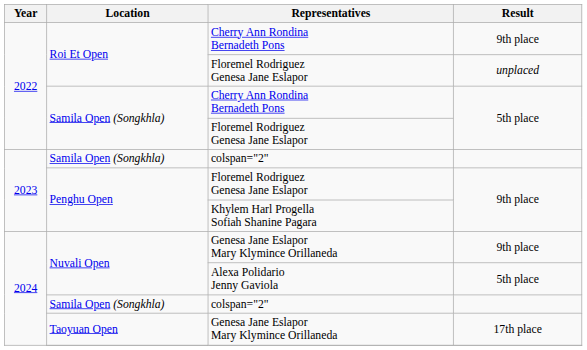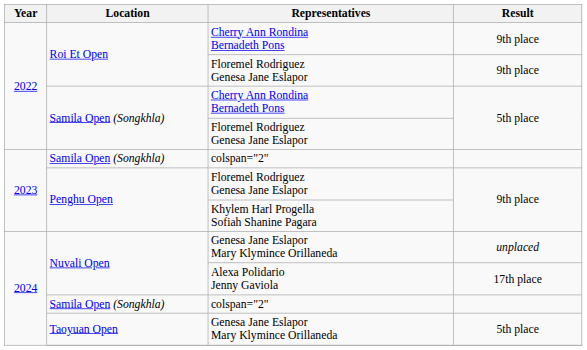(518, 70) unplaced -> (518, 70) 9th place
(518, 247) 9th place -> (518, 247) unplaced
(518, 279) 5th place -> (518, 279) 17th place
(518, 329) 17th place -> (518, 329) 5th place
